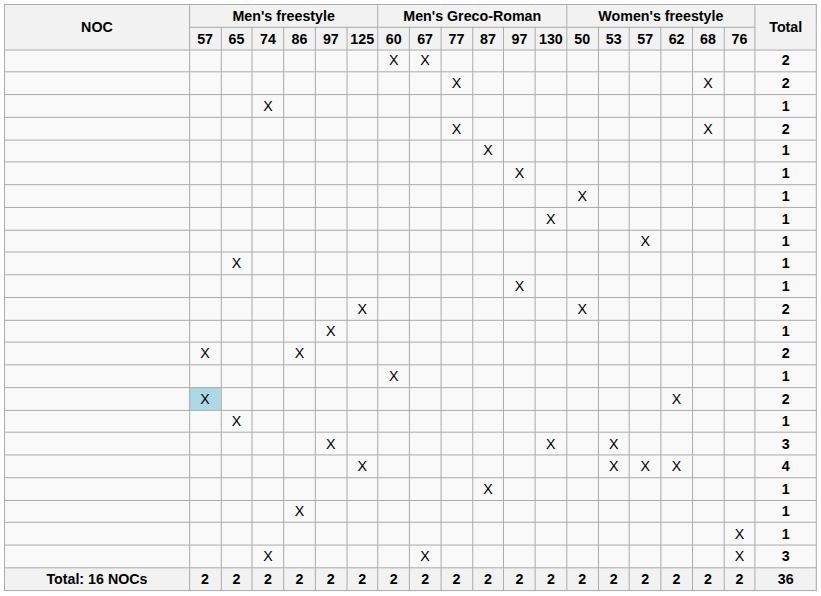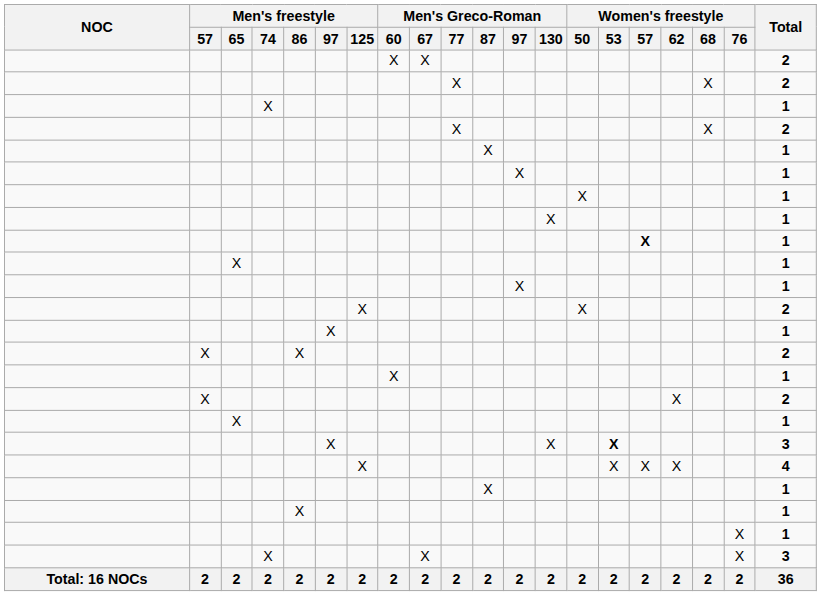(645, 241) normal -> (645, 241) bold
(205, 399) lightblue background -> (205, 399) no background
(614, 444) normal -> (614, 444) bold
